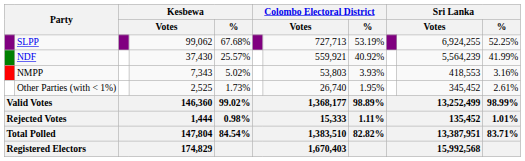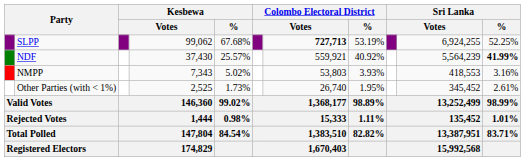(331, 42) normal -> (331, 42) bold
(503, 57) normal -> (503, 57) bold
